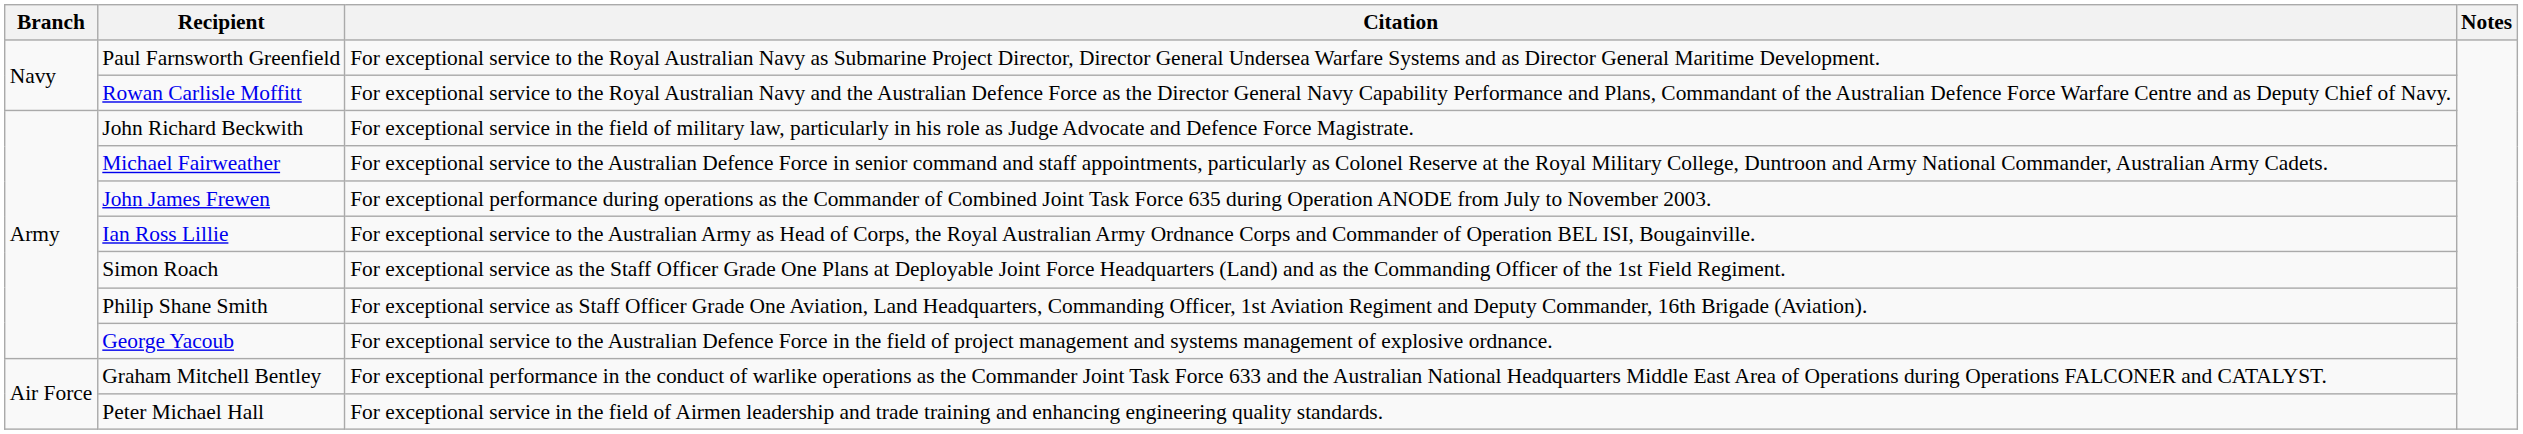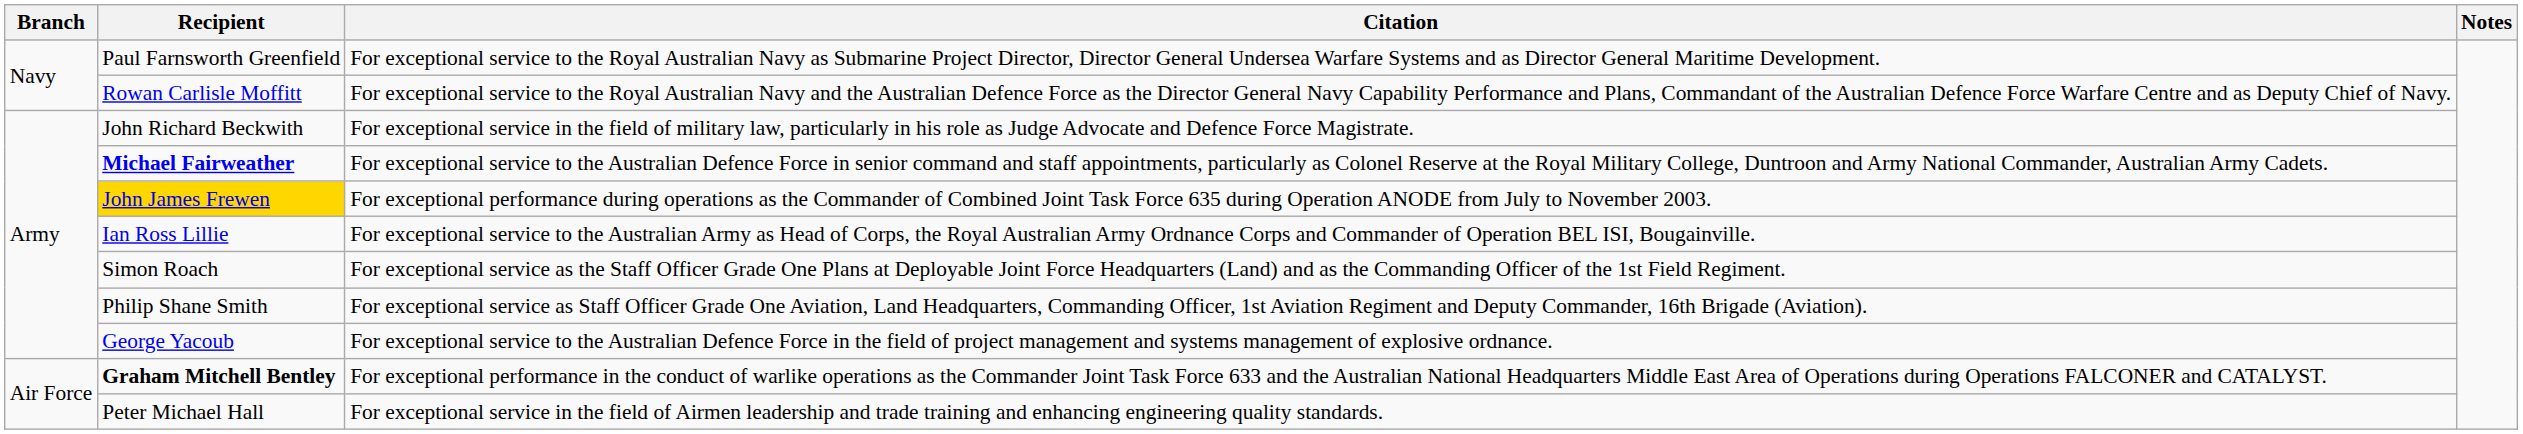(191, 163) normal -> (198, 163) bold
(186, 199) no background -> (186, 199) gold background
(212, 375) normal -> (219, 375) bold
